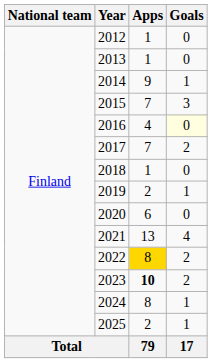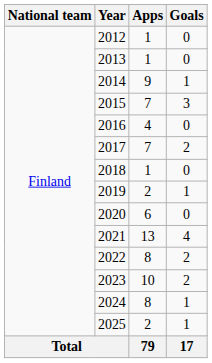(187, 125) lightyellow background -> (187, 125) no background
(148, 258) gold background -> (148, 258) no background
(148, 280) bold -> (148, 280) normal
